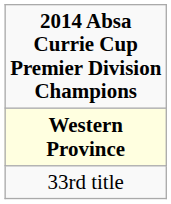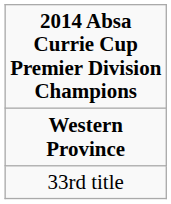(86, 136) lightyellow background -> (86, 136) no background
